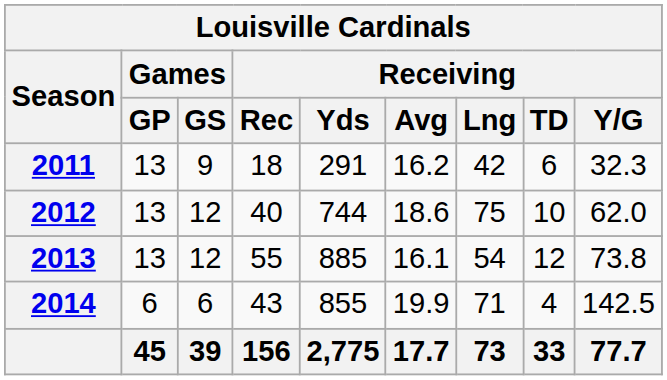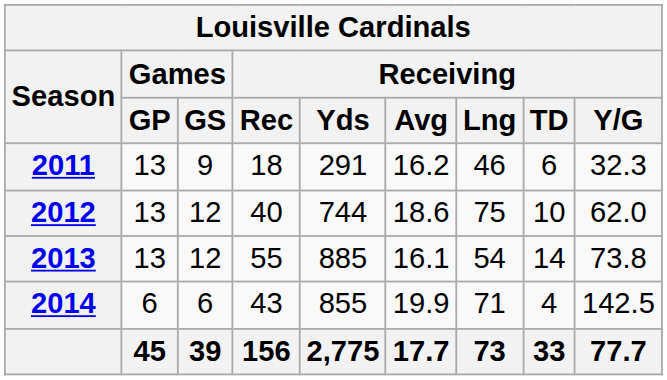(490, 166) 42 -> (490, 166) 46
(549, 258) 12 -> (549, 258) 14
